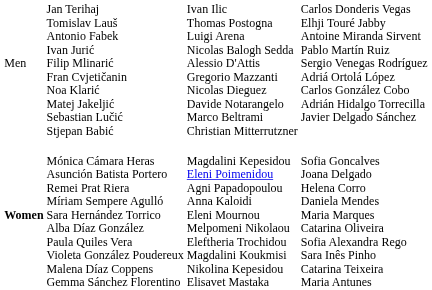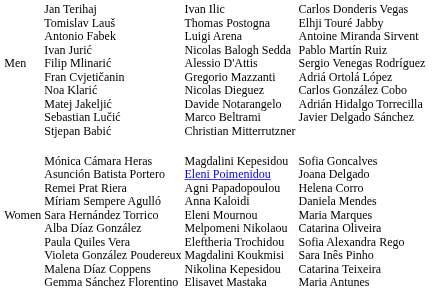(24, 215) bold -> (23, 215) normal
